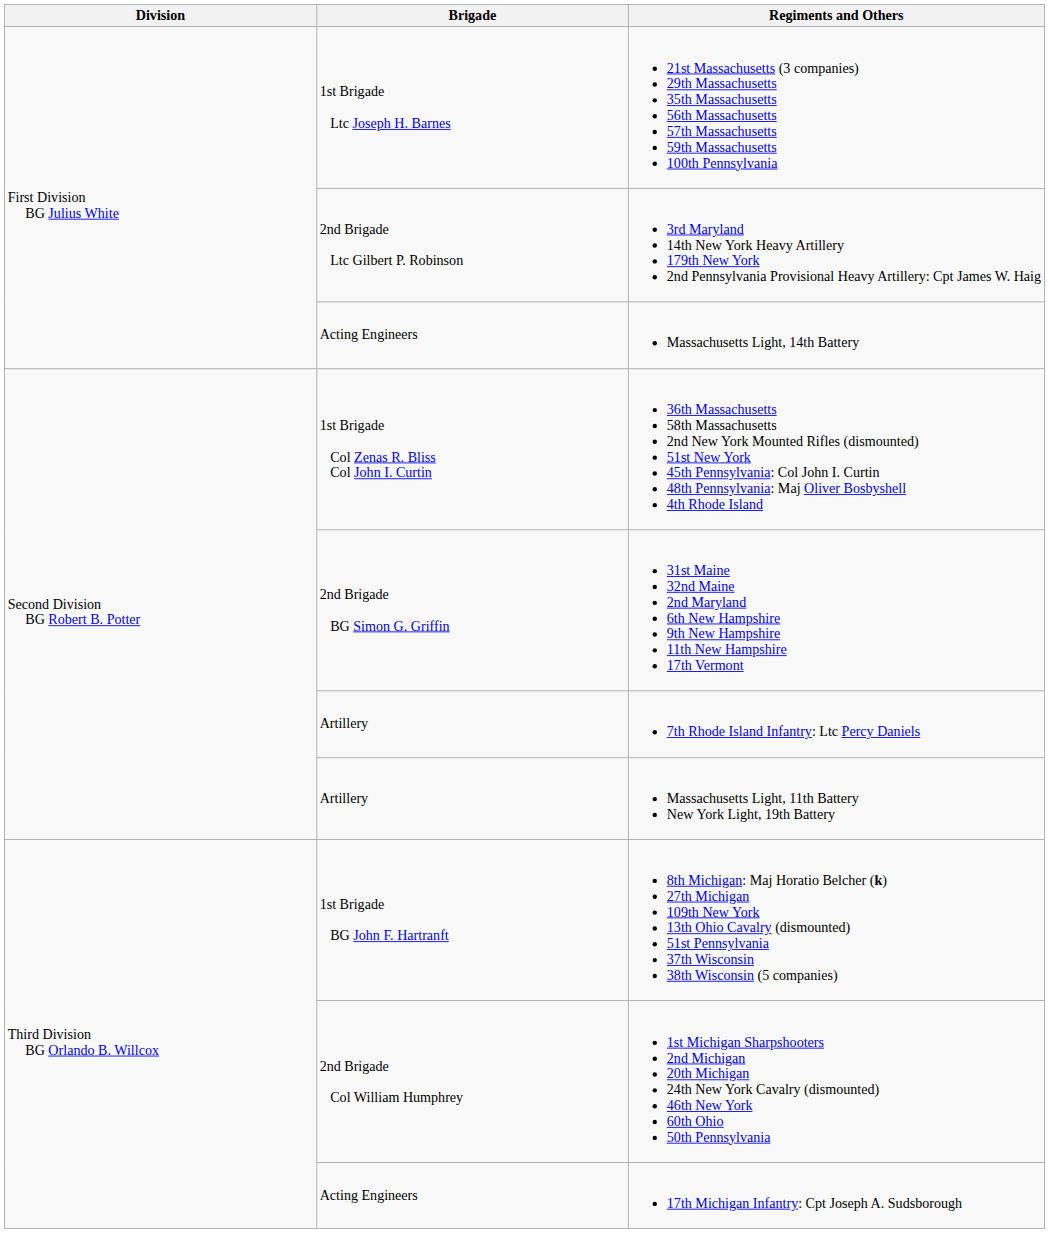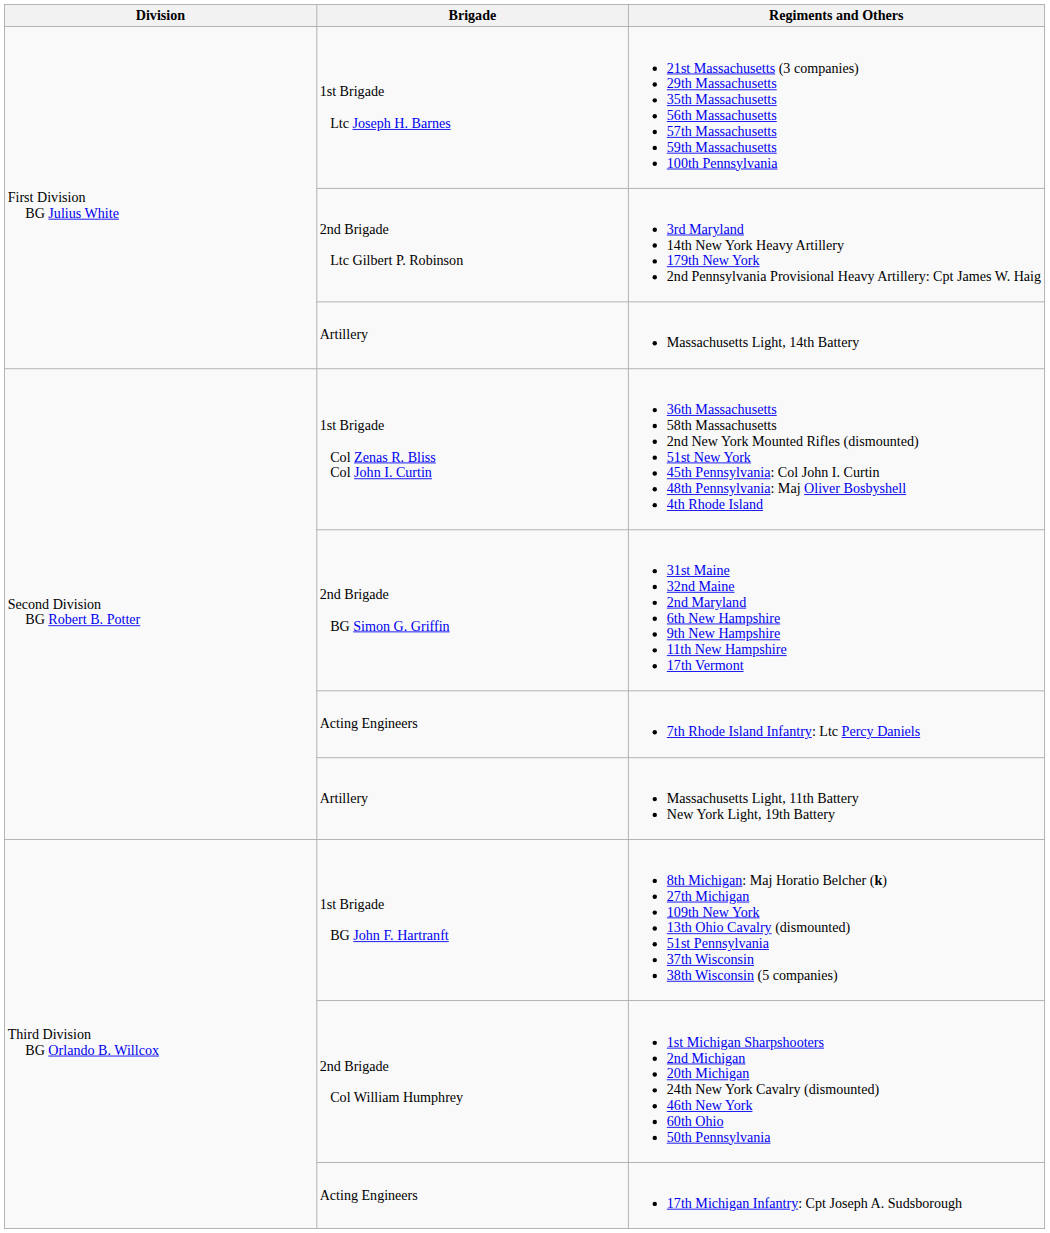(369, 335) Acting Engineers -> (344, 335) Artillery
(344, 724) Artillery -> (369, 724) Acting Engineers
